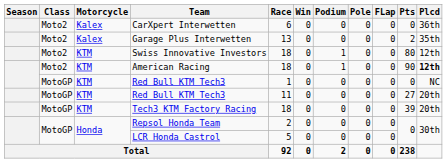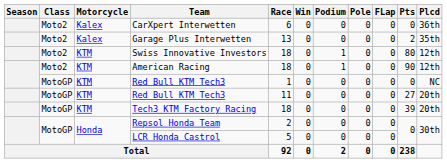(430, 67) bold -> (430, 67) normal
